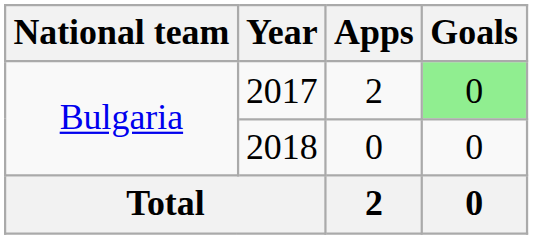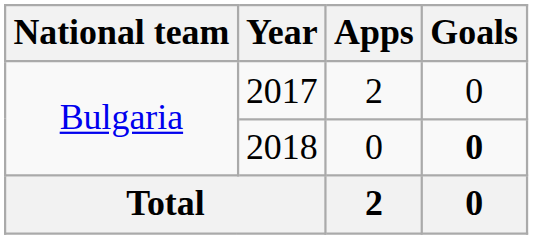(474, 89) lightgreen background -> (474, 89) no background
(474, 146) normal -> (474, 146) bold
